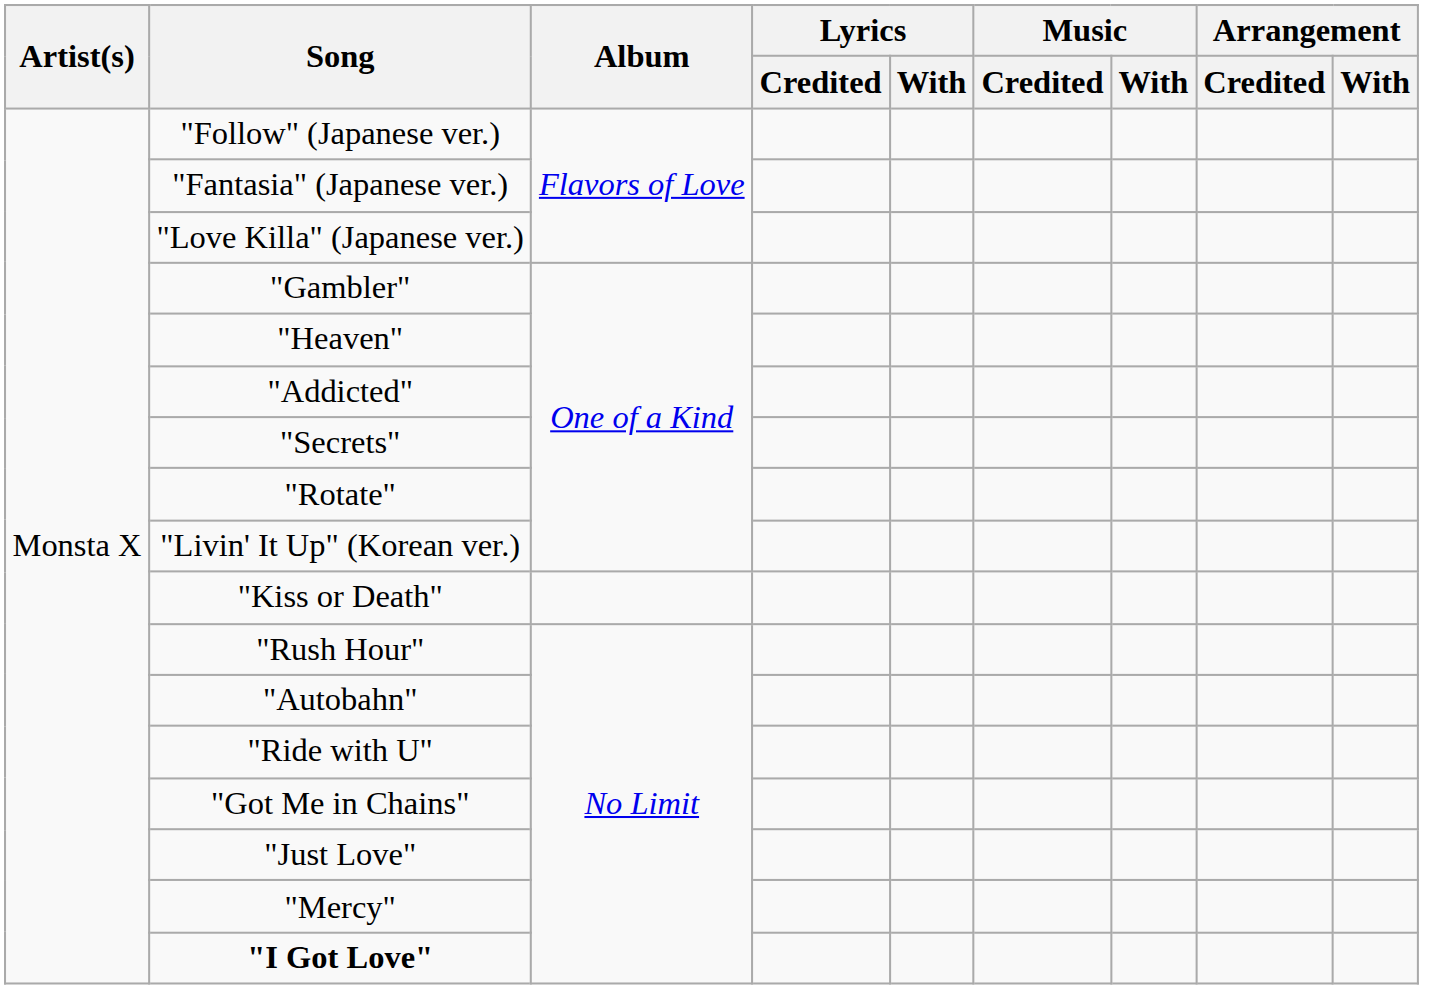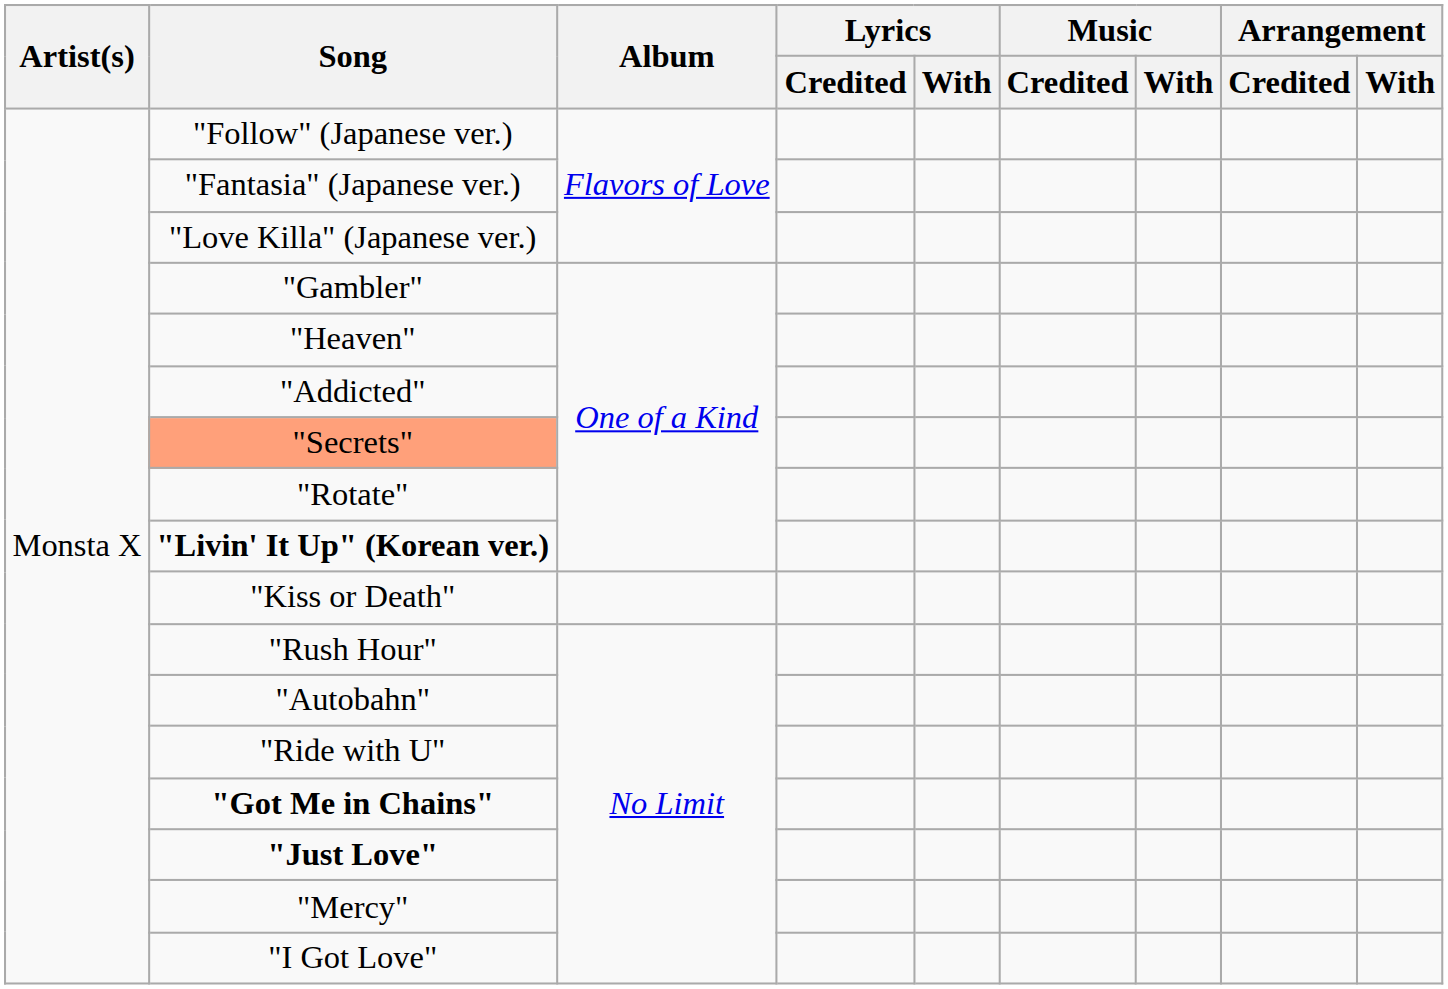(340, 442) no background -> (353, 442) lightsalmon background
(340, 545) normal -> (353, 545) bold
(340, 802) normal -> (353, 802) bold
(340, 854) normal -> (353, 854) bold
(340, 957) bold -> (353, 957) normal
